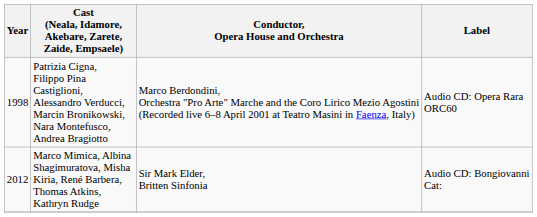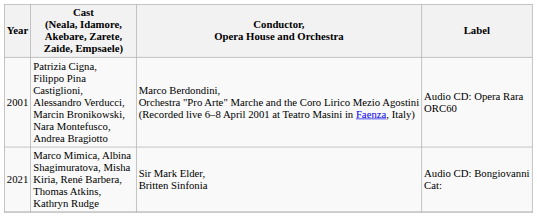(18, 102) 1998 -> (18, 102) 2001
(18, 179) 2012 -> (18, 179) 2021
